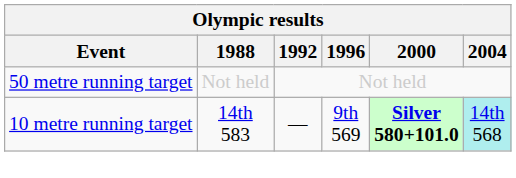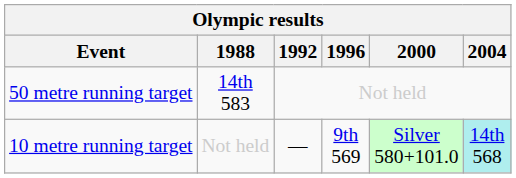(235, 81) Not held -> (235, 92) 14th 583
(235, 123) 14th 583 -> (235, 145) Not held
(417, 123) bold -> (416, 145) normal
